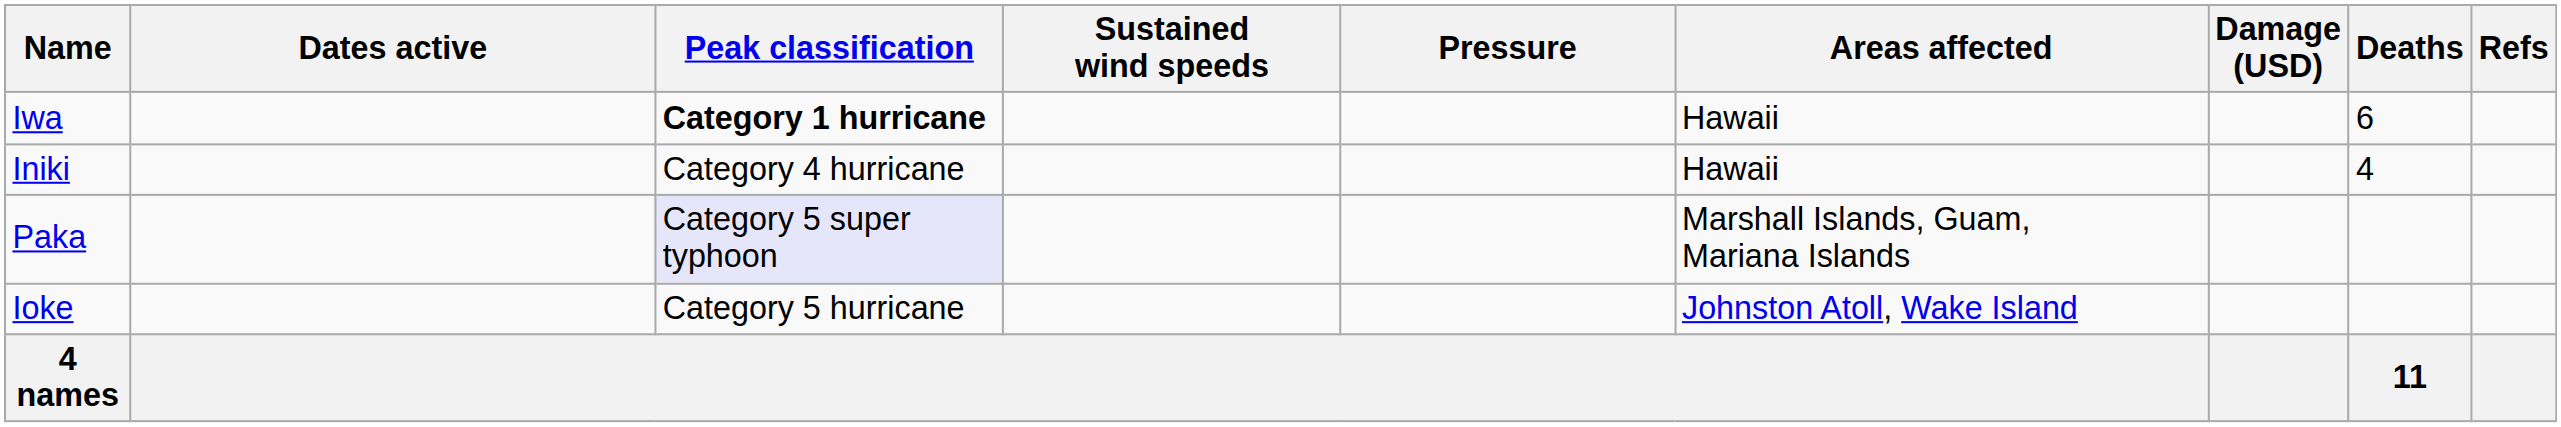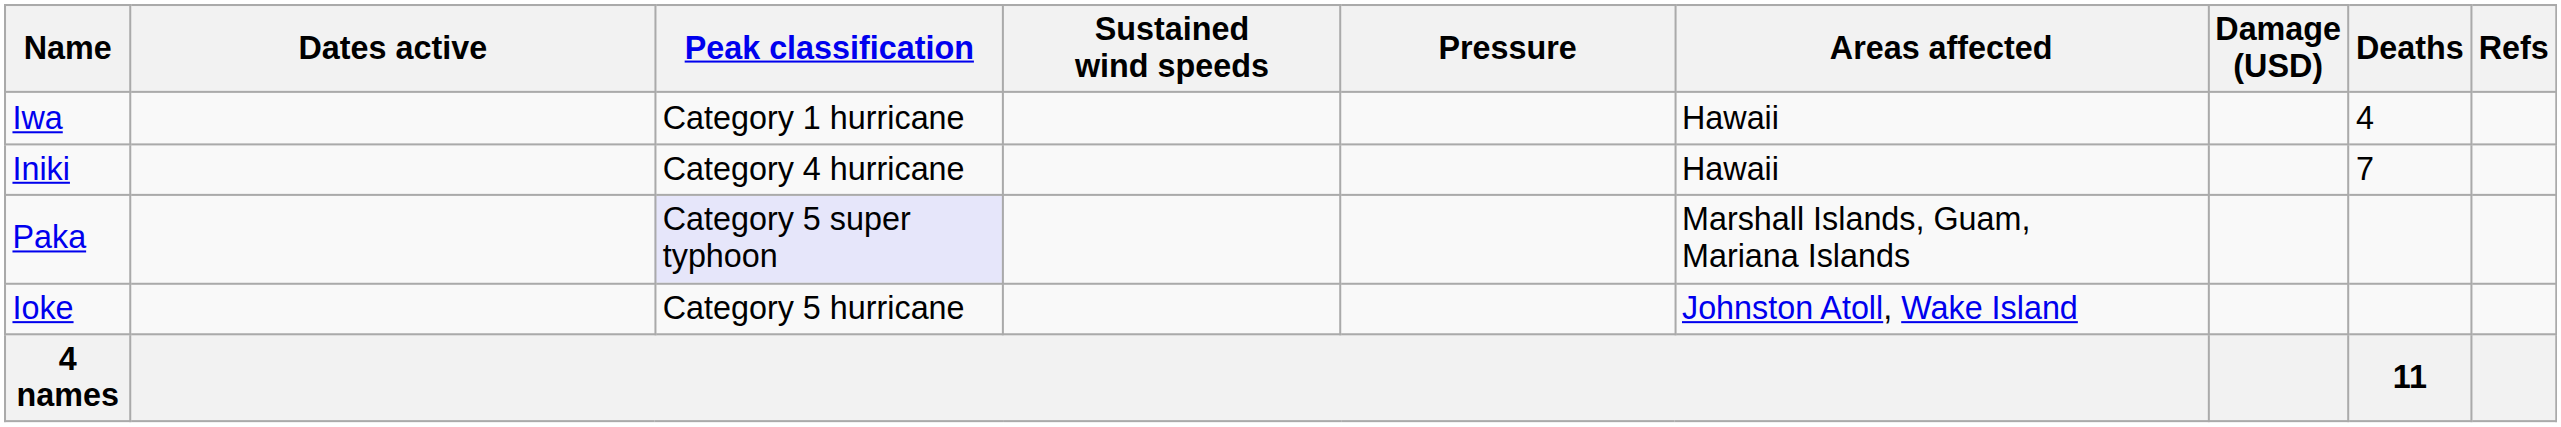(824, 117) bold -> (814, 117) normal
(2365, 117) 6 -> (2365, 117) 4
(2365, 169) 4 -> (2365, 169) 7
